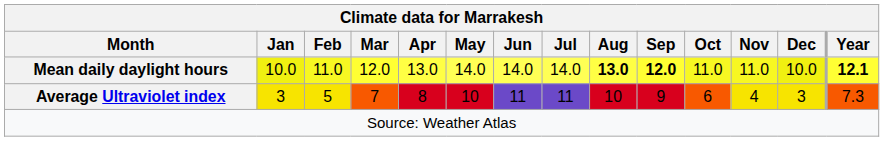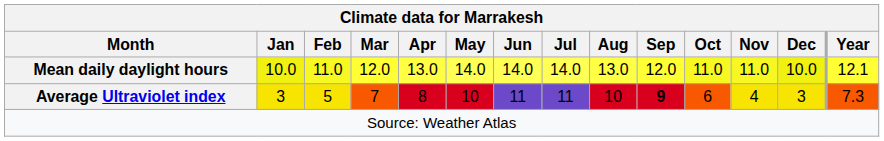(613, 70) bold -> (613, 70) normal
(661, 70) bold -> (661, 70) normal
(853, 70) bold -> (853, 70) normal
(661, 96) normal -> (661, 96) bold
